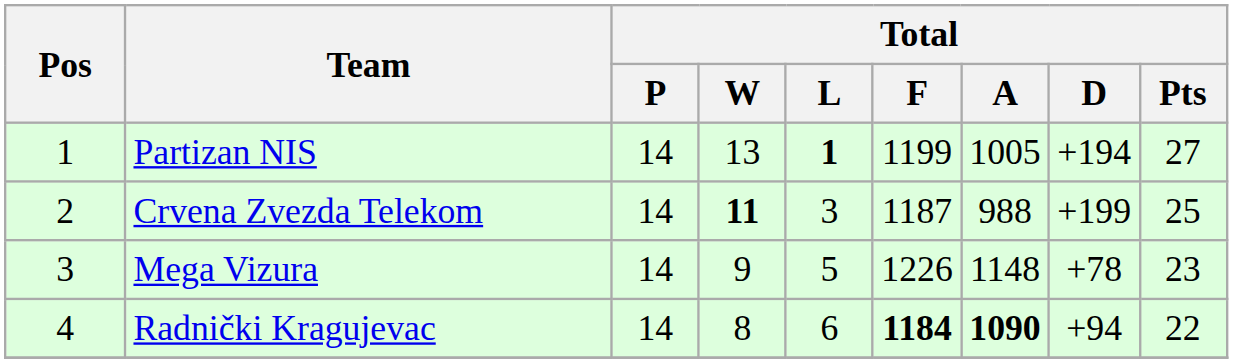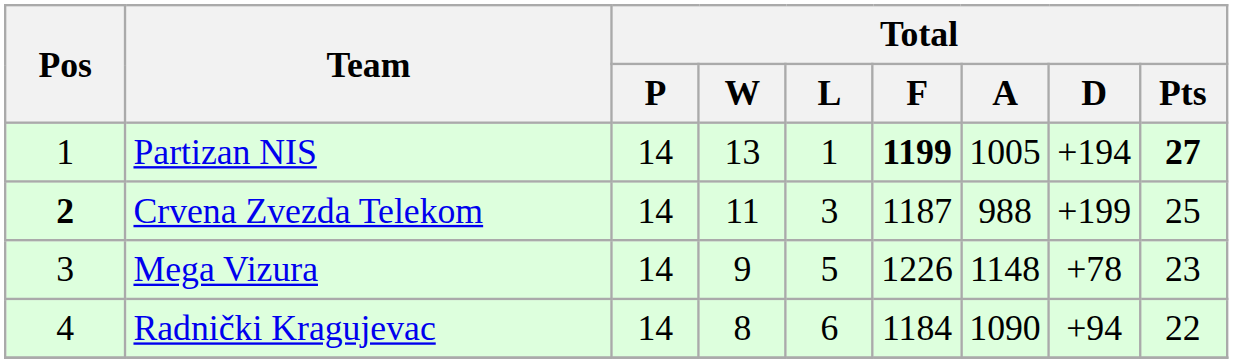(830, 151) bold -> (830, 151) normal
(917, 151) normal -> (917, 151) bold
(1183, 151) normal -> (1183, 151) bold
(65, 210) normal -> (65, 210) bold
(742, 210) bold -> (742, 210) normal
(917, 328) bold -> (917, 328) normal
(1005, 328) bold -> (1005, 328) normal
